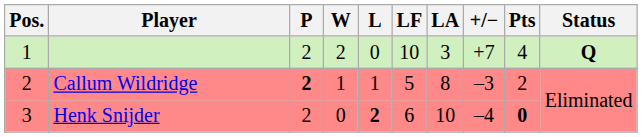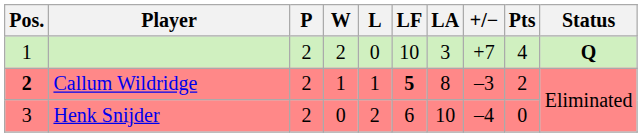(27, 83) normal -> (27, 83) bold
(306, 83) bold -> (306, 83) normal
(409, 83) normal -> (409, 83) bold
(375, 115) bold -> (375, 115) normal
(522, 115) bold -> (522, 115) normal
